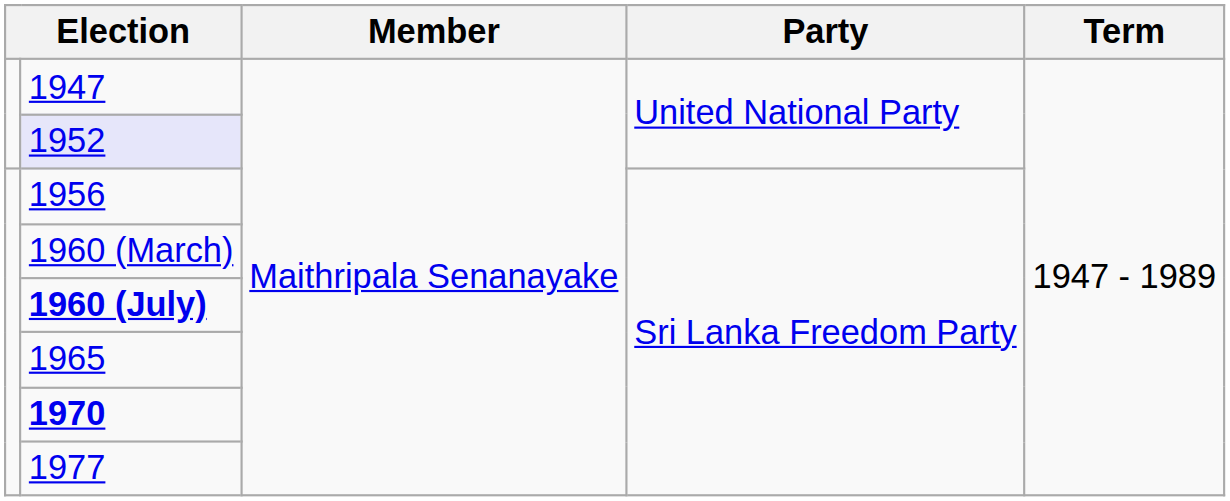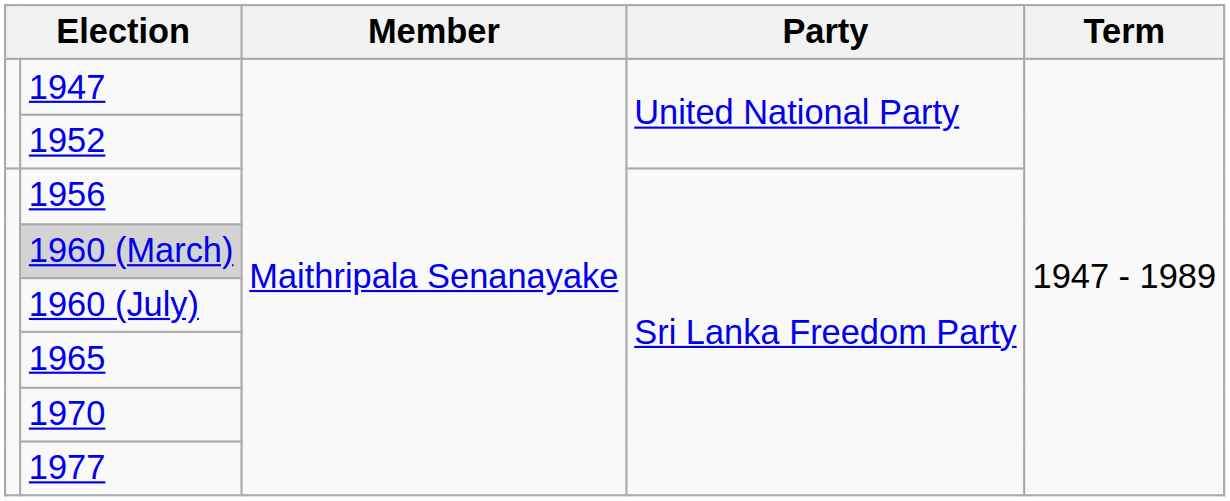(67, 140) lavender background -> (67, 140) no background
(131, 250) no background -> (131, 250) lightgrey background
(118, 304) bold -> (114, 304) normal
(67, 413) bold -> (67, 413) normal
